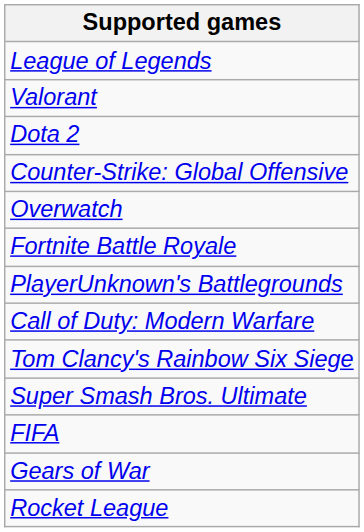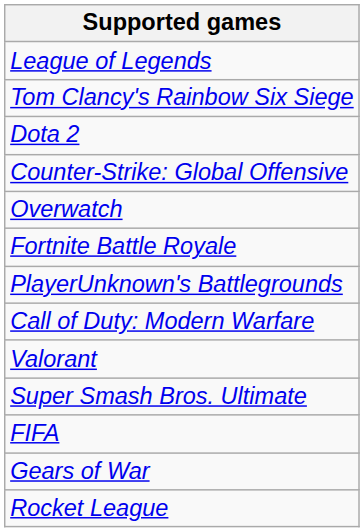(54, 97) Valorant -> (182, 97) Tom Clancy's Rainbow Six Siege
(182, 358) Tom Clancy's Rainbow Six Siege -> (54, 358) Valorant
